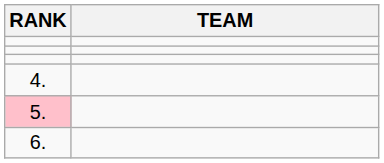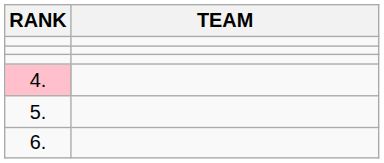(38, 80) no background -> (38, 80) pink background
(38, 112) pink background -> (38, 112) no background
